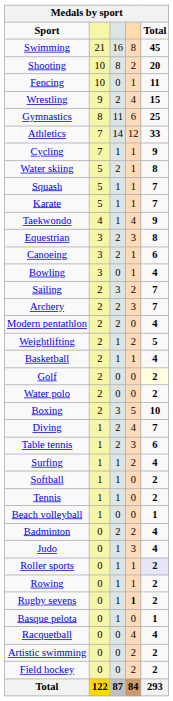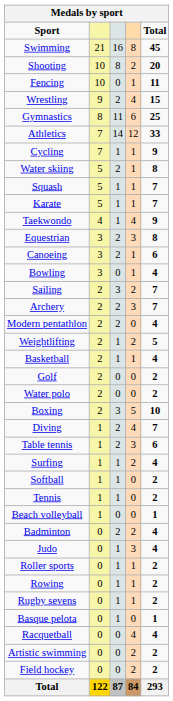(155, 376) lightyellow background -> (155, 376) no background
(155, 566) lavender background -> (155, 566) no background
(133, 601) bold -> (133, 601) normal
